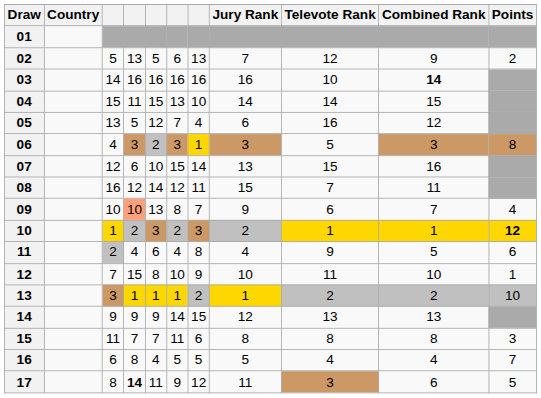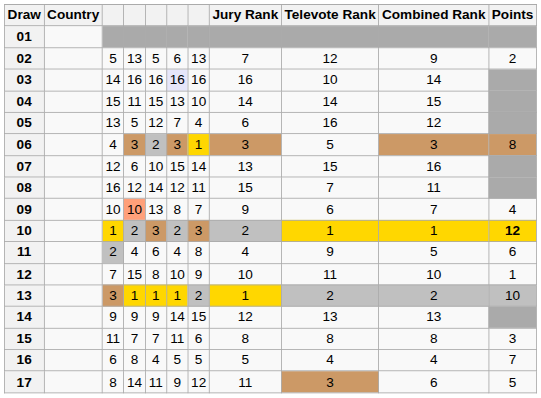(177, 79) no background -> (177, 79) lavender background
(434, 79) bold -> (434, 79) normal
(134, 381) bold -> (134, 381) normal
